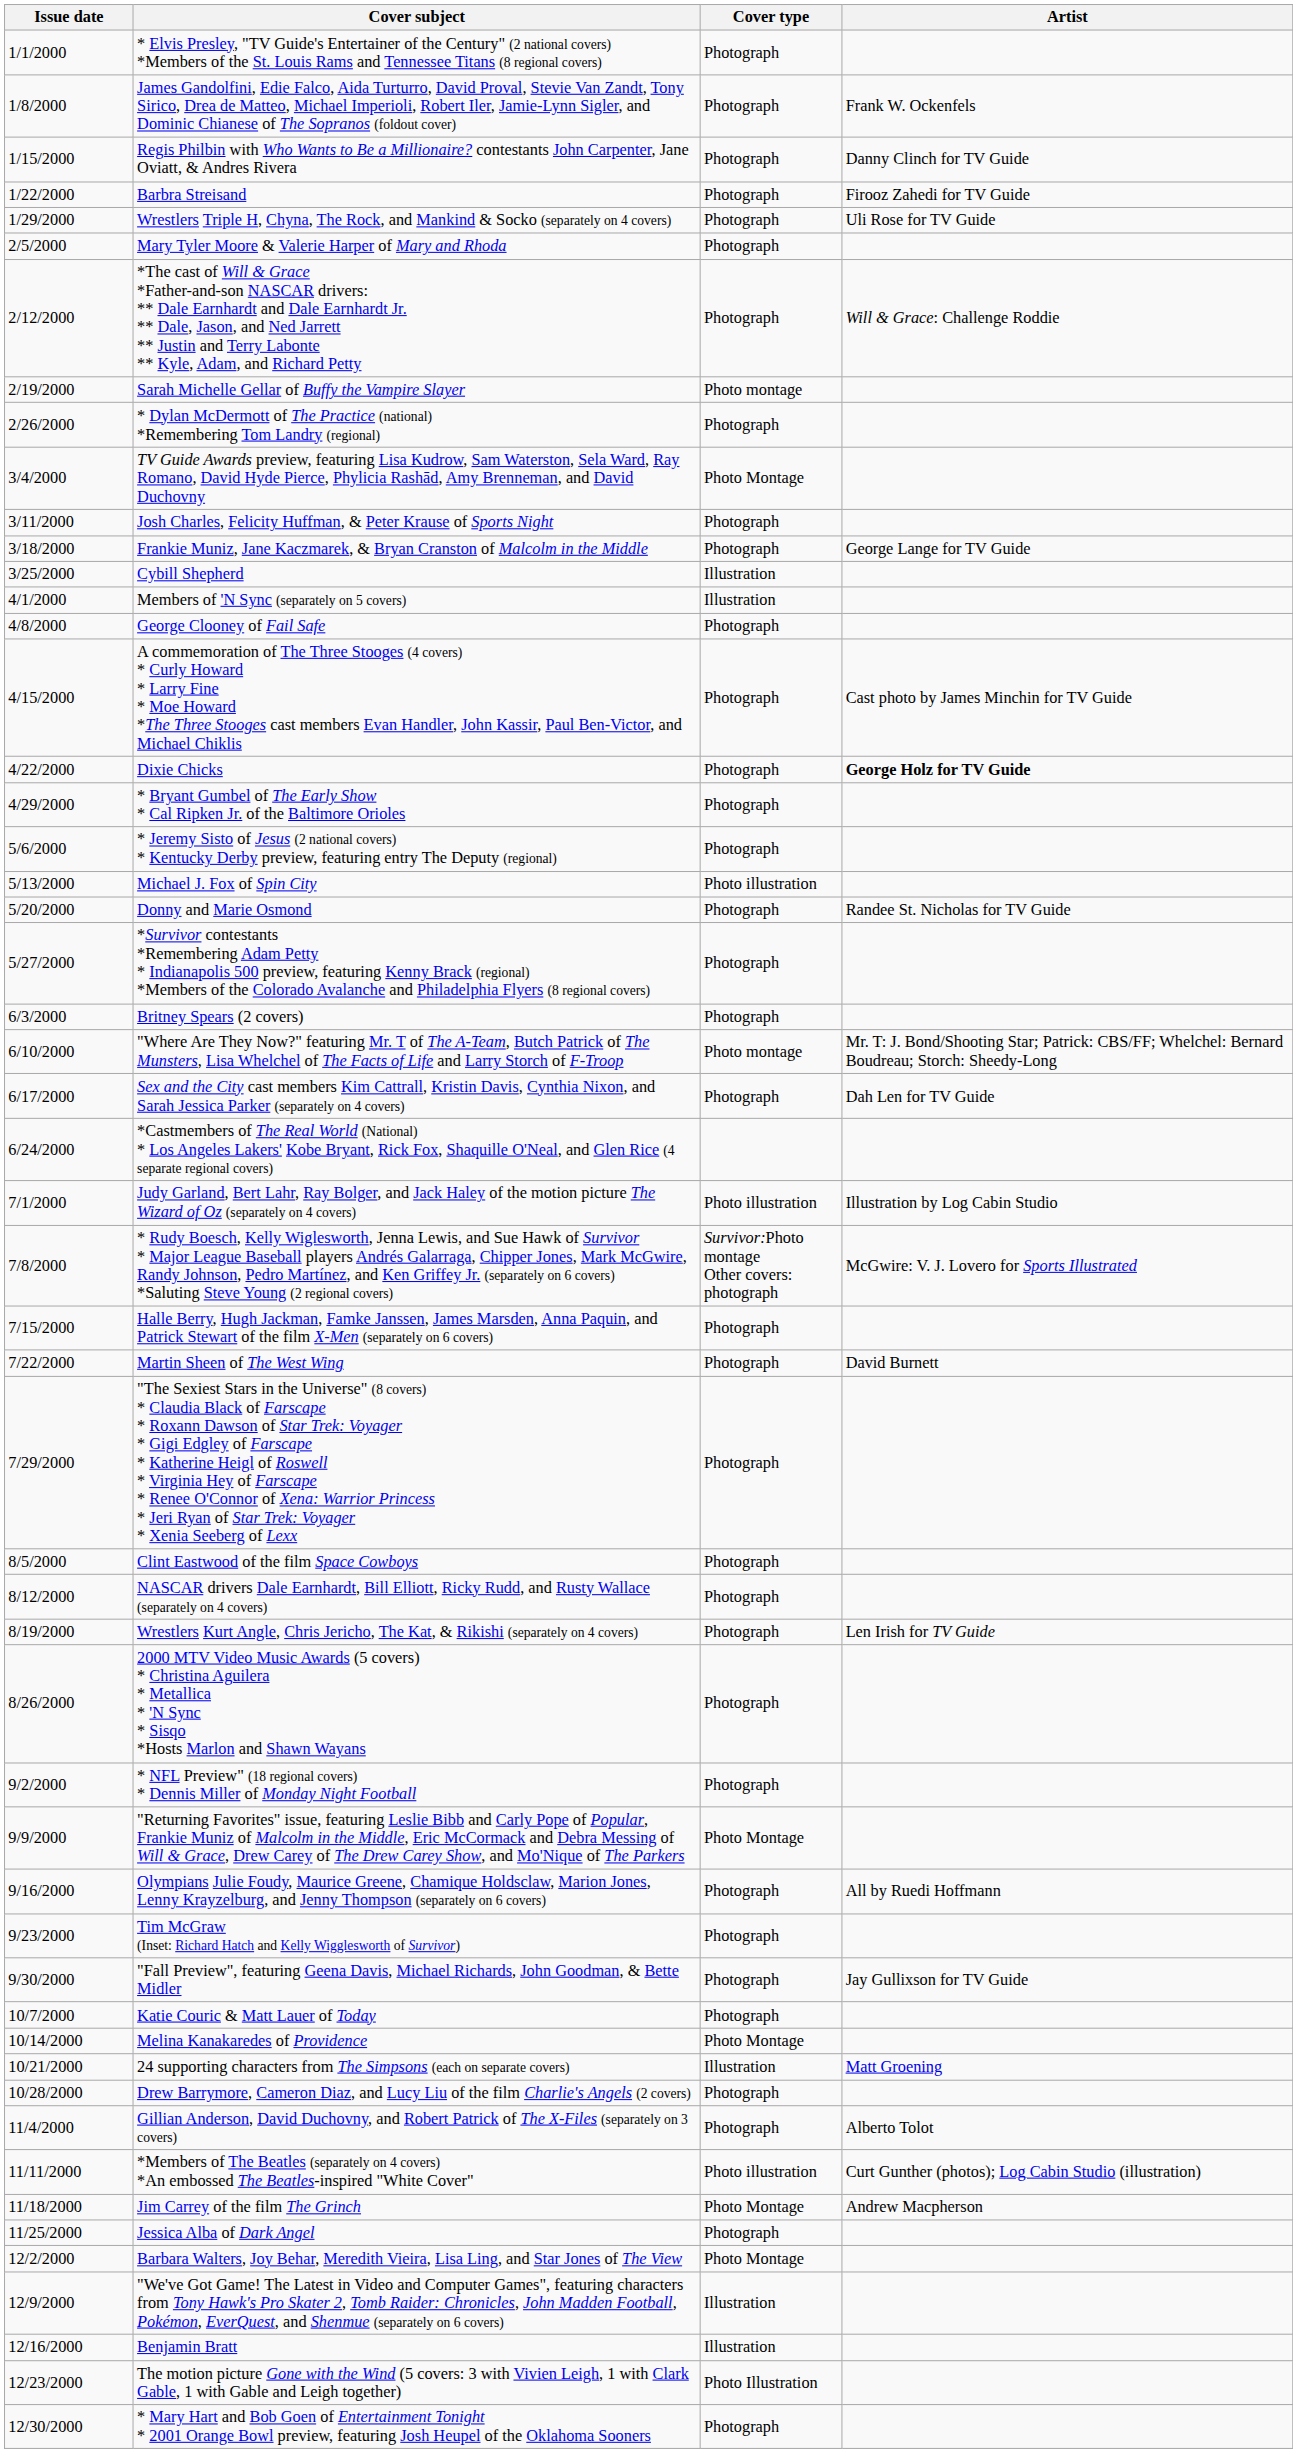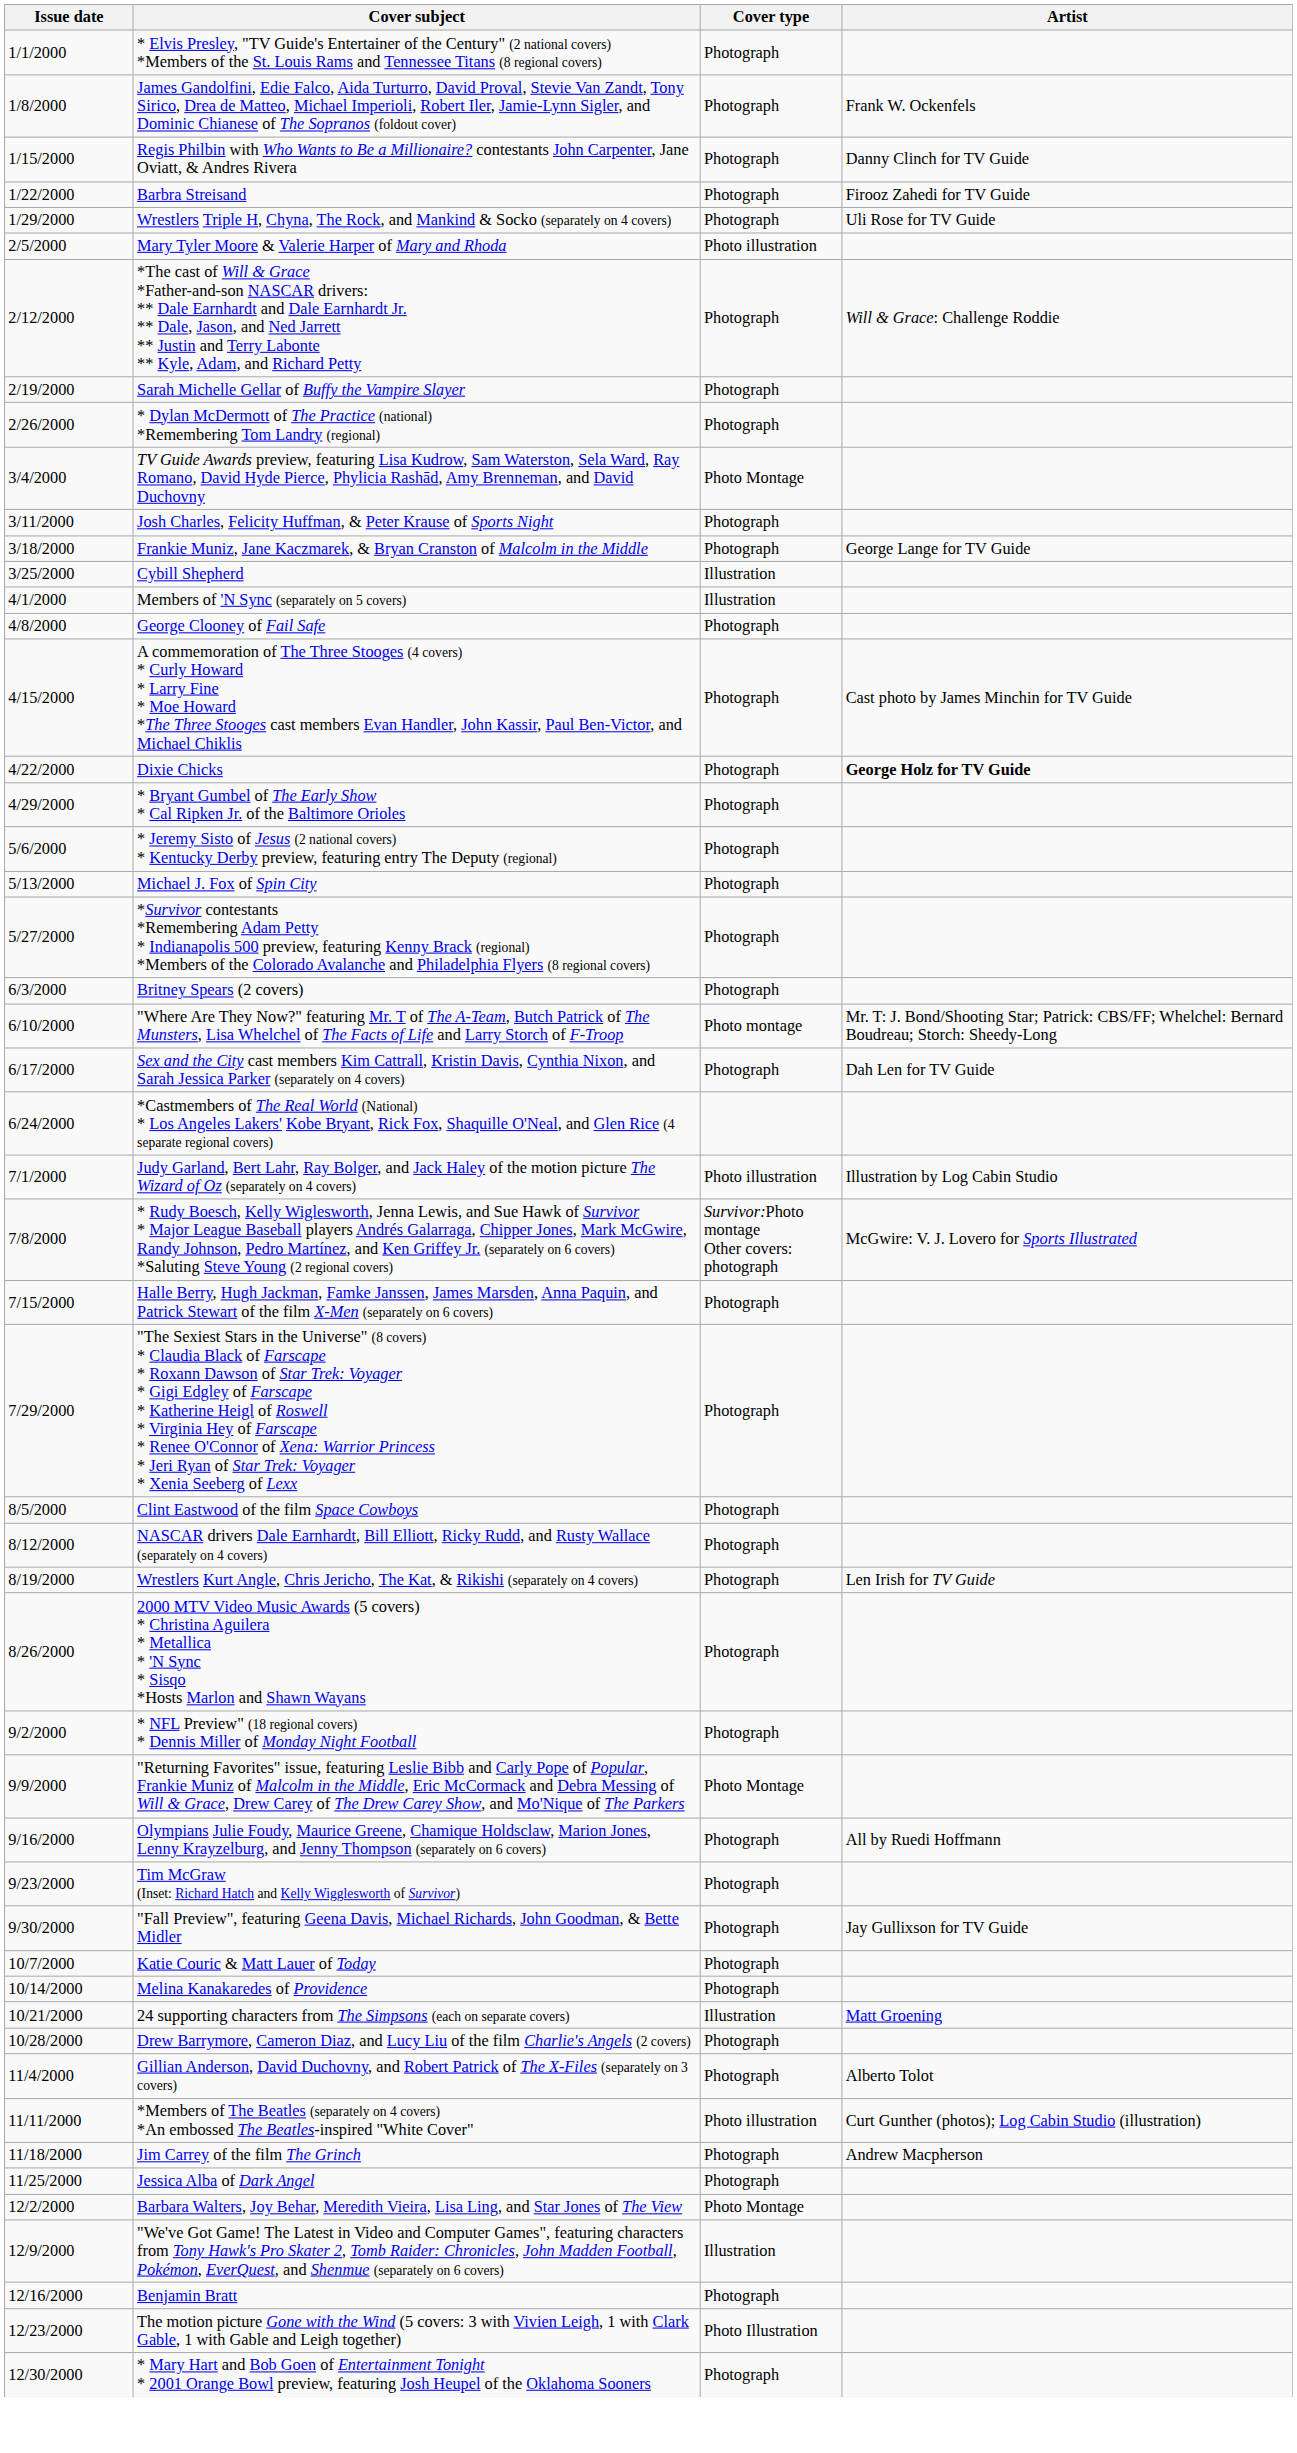(742, 246) Photograph -> (760, 246) Photo illustration
(753, 389) Photo montage -> (742, 389) Photograph
(760, 883) Photo illustration -> (742, 883) Photograph
- row: (224, 909)
- row: (240, 1363)
(754, 2040) Photo Montage -> (742, 1989) Photograph
(754, 2206) Photo Montage -> (742, 2155) Photograph
(740, 2347) Illustration -> (742, 2295) Photograph
